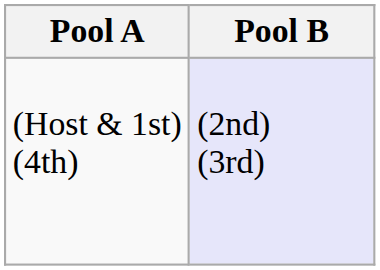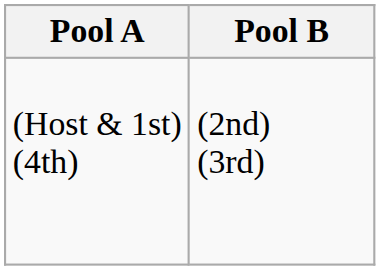(234, 141) lavender background -> (234, 141) no background
